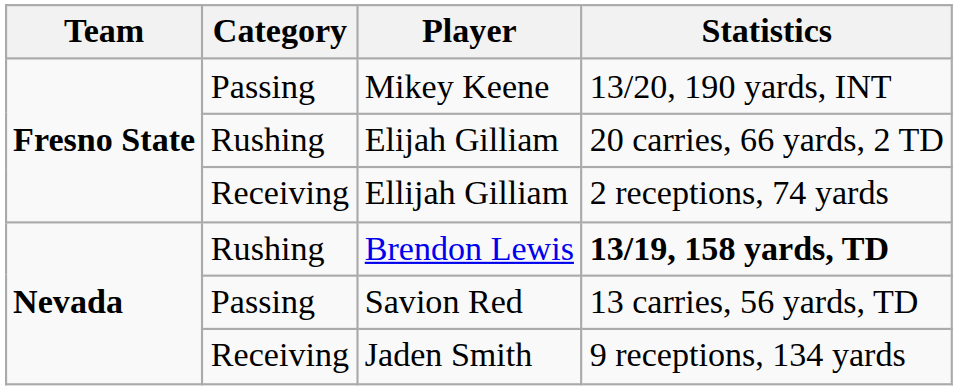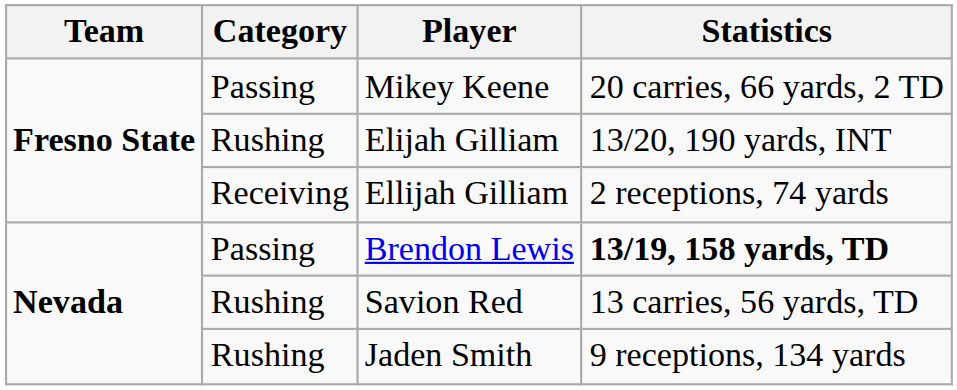(741, 85) 13/20, 190 yards, INT -> (767, 85) 20 carries, 66 yards, 2 TD
(767, 139) 20 carries, 66 yards, 2 TD -> (741, 139) 13/20, 190 yards, INT
(268, 247) Rushing -> (263, 247) Passing
(263, 301) Passing -> (268, 301) Rushing
(280, 355) Receiving -> (268, 355) Rushing
